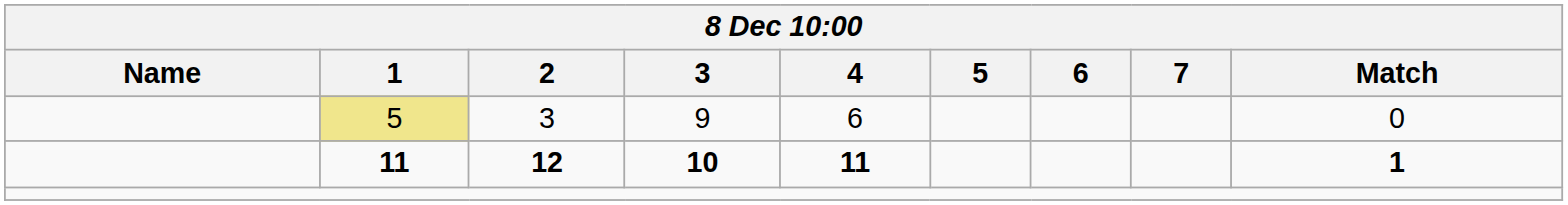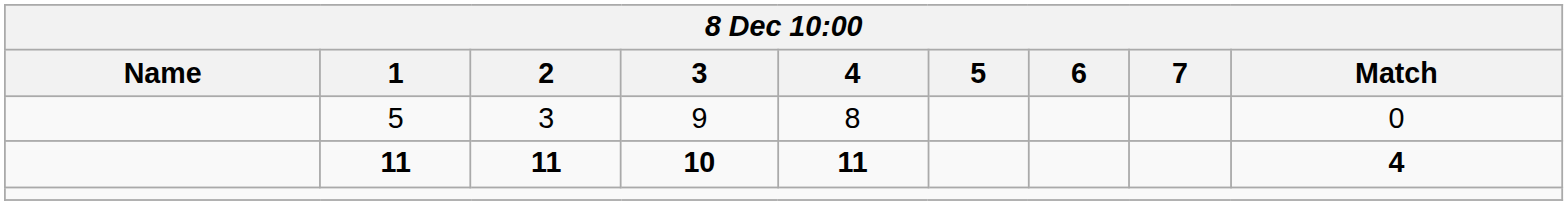(394, 118) khaki background -> (396, 118) no background
(855, 118) 6 -> (853, 118) 8
(547, 163) 12 -> (546, 163) 11
(1397, 163) 1 -> (1396, 163) 4
